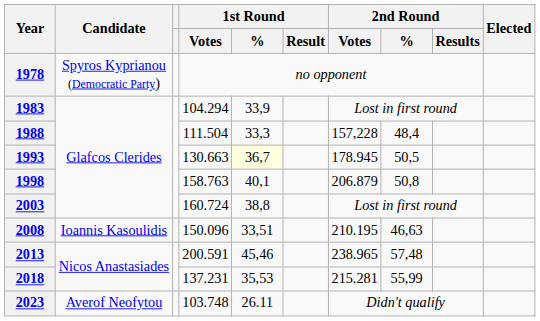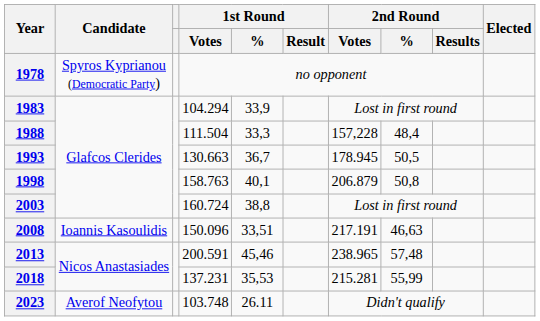(257, 157) lightyellow background -> (257, 157) no background
(355, 230) 210.195 -> (355, 230) 217.191
